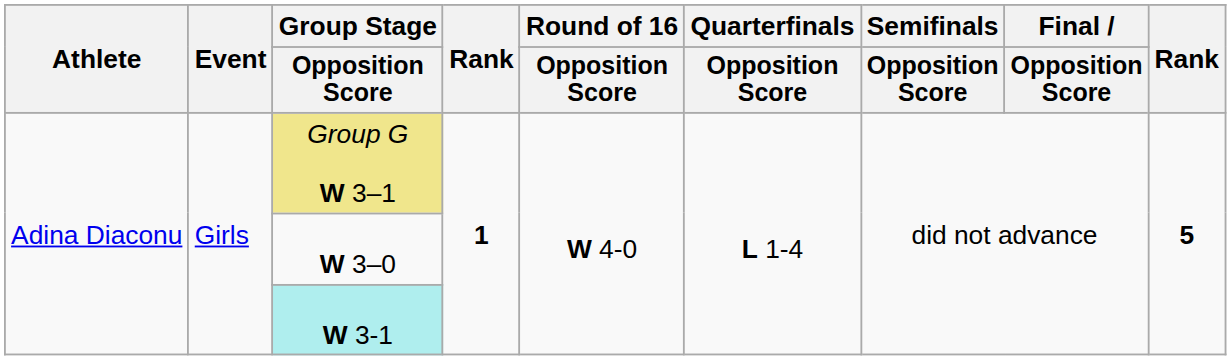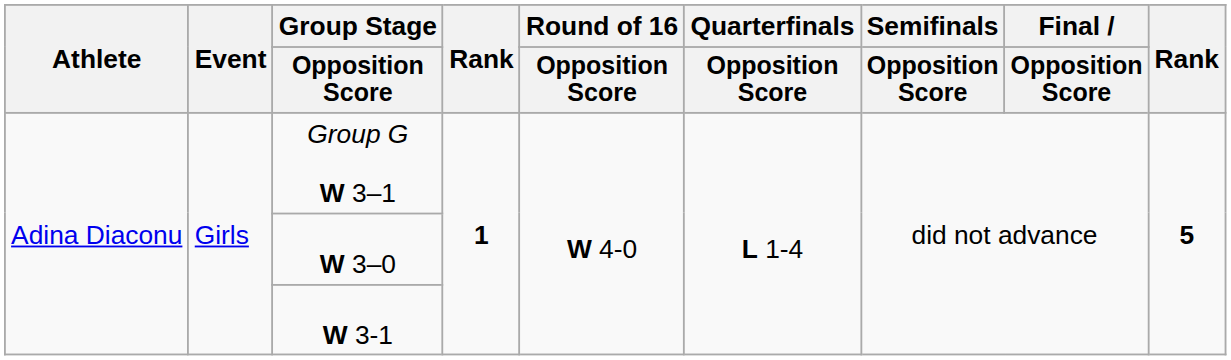(358, 164) khaki background -> (358, 164) no background
(358, 335) paleturquoise background -> (358, 335) no background
